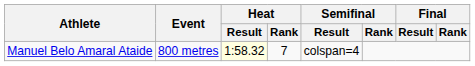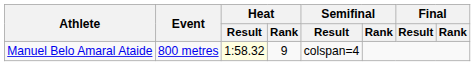(284, 52) 7 -> (284, 52) 9
